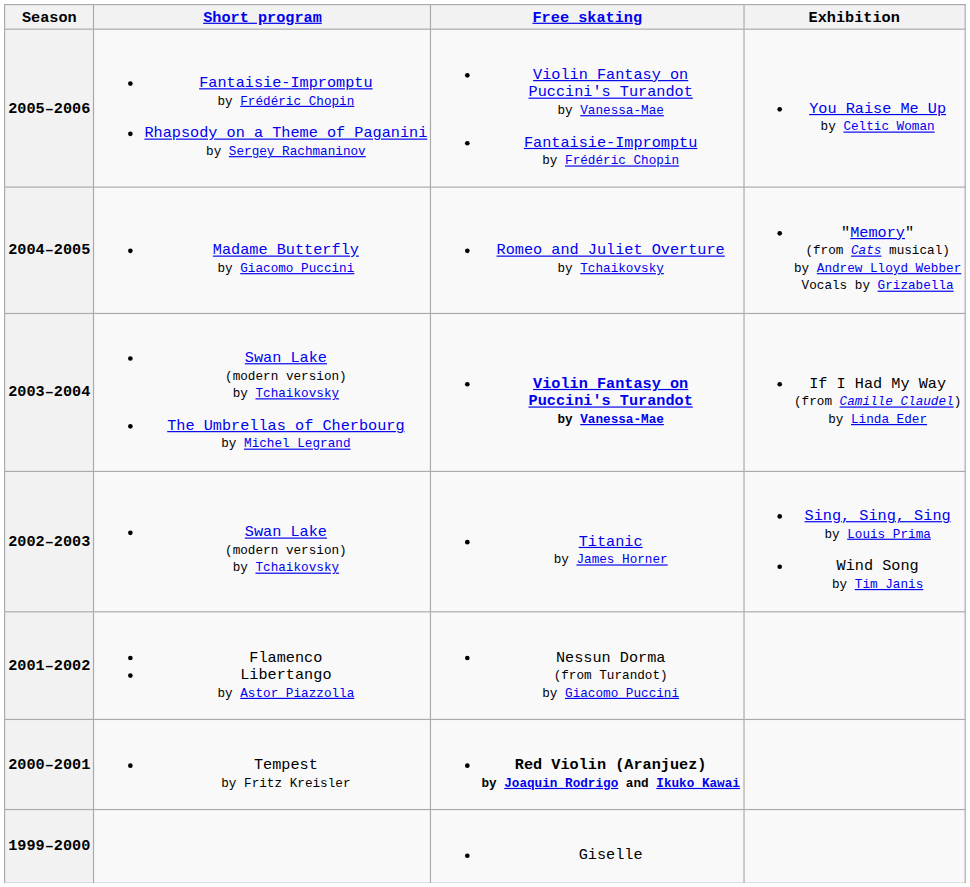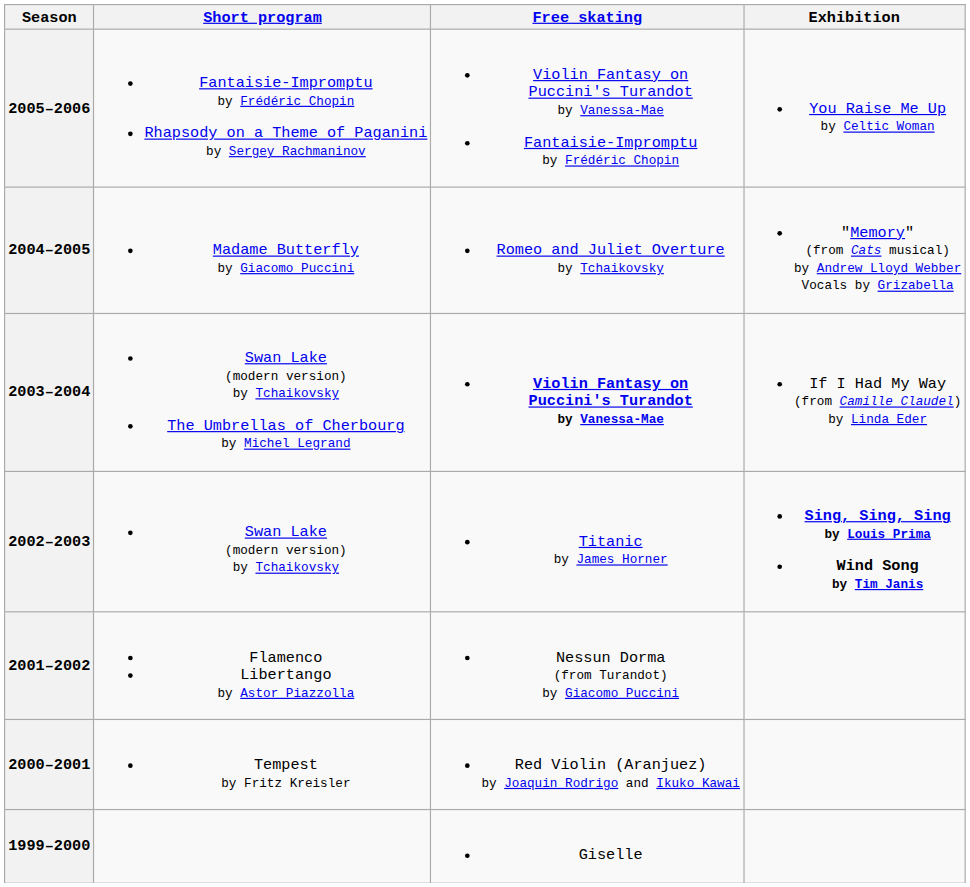(854, 550) normal -> (854, 550) bold
(587, 774) bold -> (587, 774) normal
